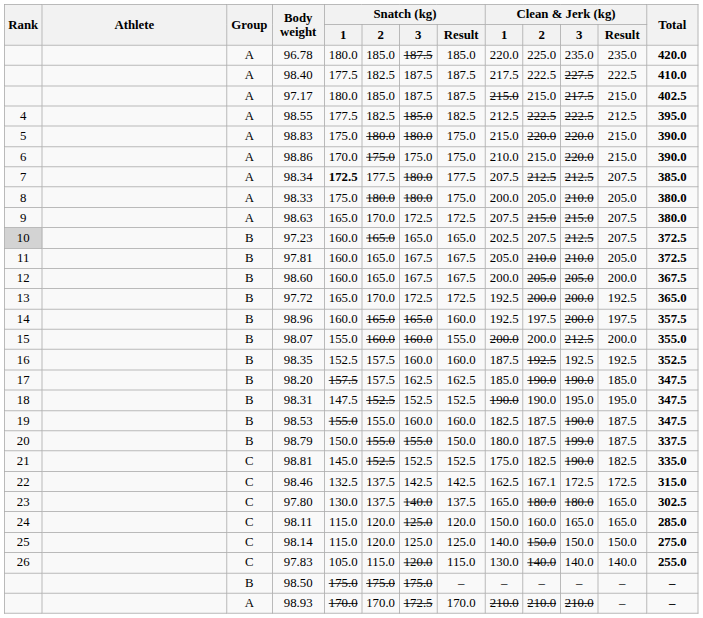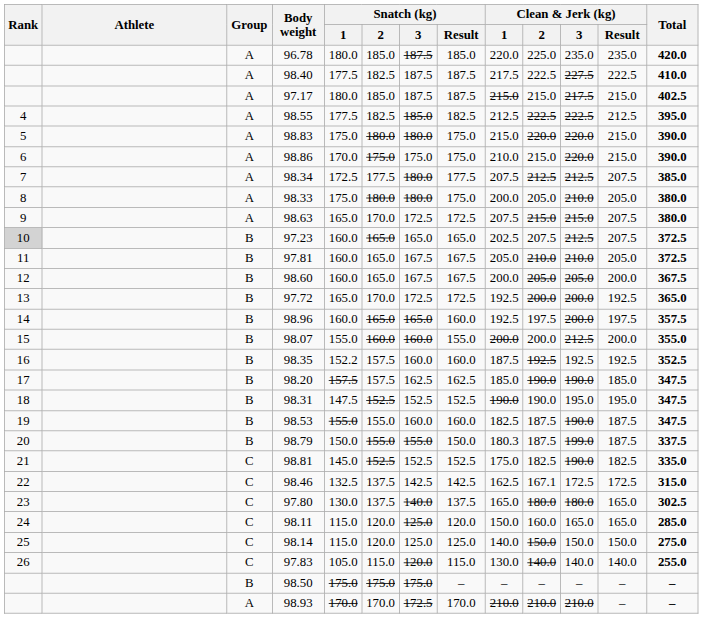(343, 177) bold -> (343, 177) normal
(343, 359) 152.5 -> (343, 359) 152.2
(504, 440) 180.0 -> (504, 440) 180.3
